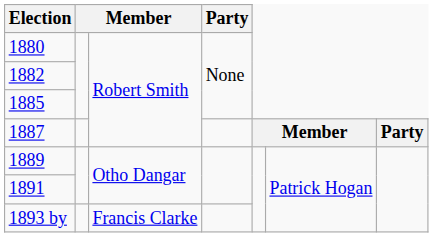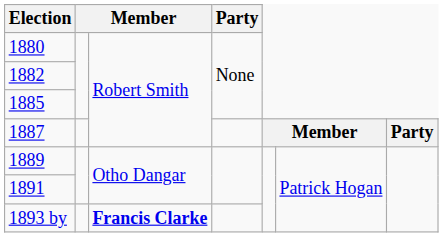(145, 217) normal -> (150, 217) bold
